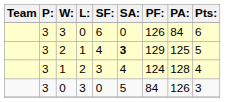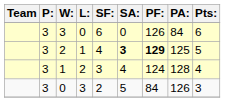(155, 50) normal -> (155, 50) bold
(99, 87) 0 -> (99, 87) 2
